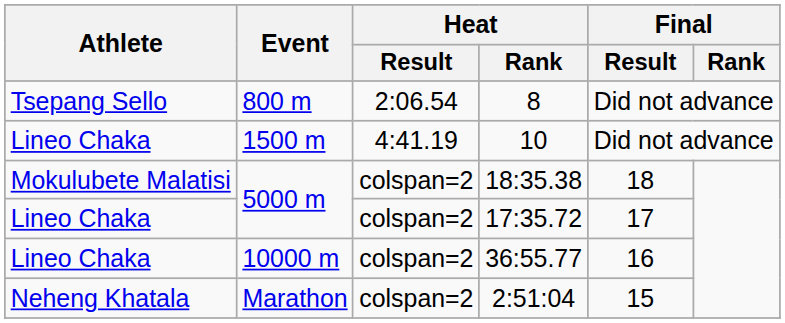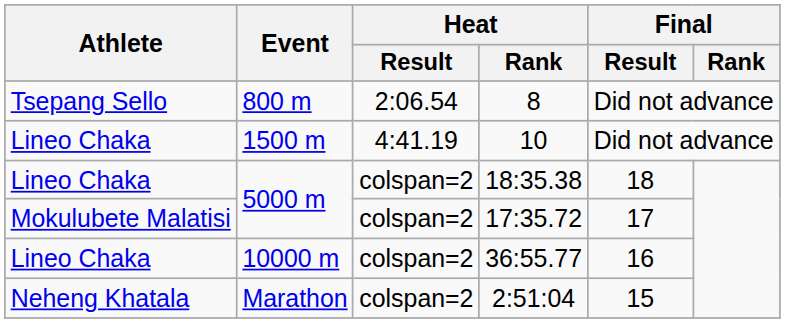(121, 180) Mokulubete Malatisi -> (81, 180) Lineo Chaka
(81, 220) Lineo Chaka -> (121, 220) Mokulubete Malatisi
